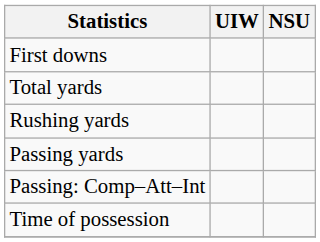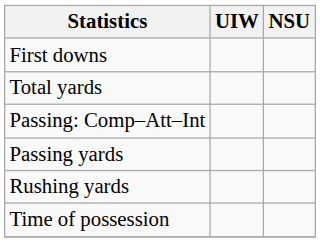rows swapped: (69, 120) <-> (107, 186)
